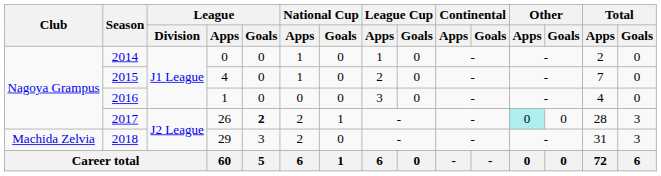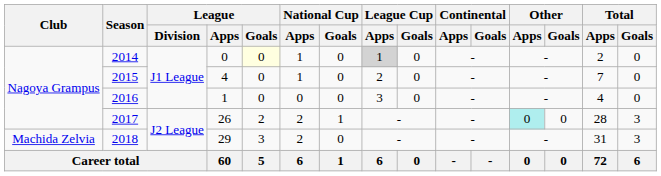(261, 56) no background -> (261, 56) lightyellow background
(380, 56) no background -> (380, 56) lightgrey background
(261, 118) bold -> (261, 118) normal
